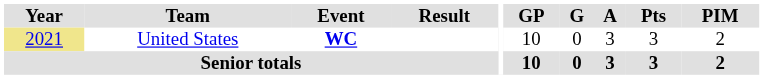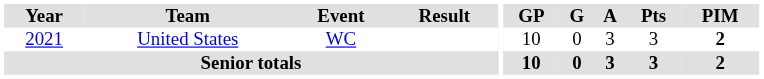(44, 39) khaki background -> (44, 39) no background
(341, 39) bold -> (341, 39) normal
(720, 39) normal -> (720, 39) bold
